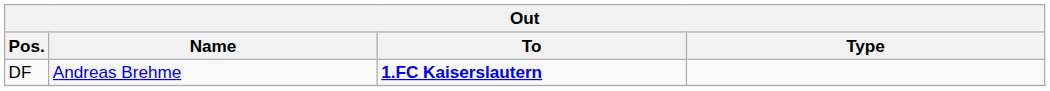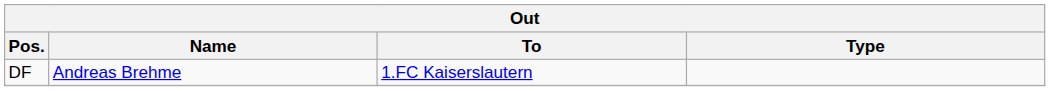(462, 73) bold -> (457, 73) normal
